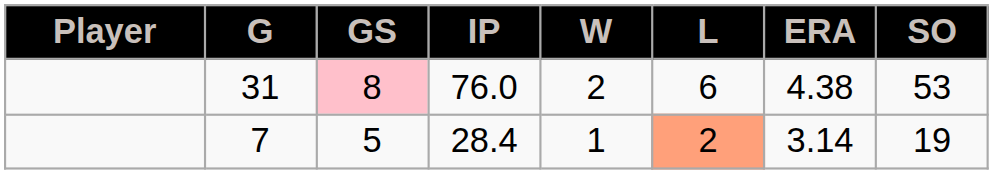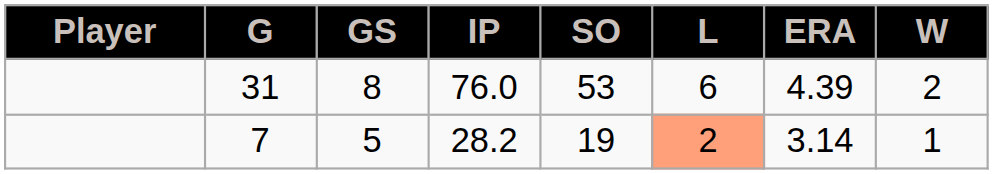columns swapped: (596, 31) <-> (932, 31)
(372, 86) pink background -> (372, 86) no background
(820, 86) 4.38 -> (820, 86) 4.39
(484, 140) 28.4 -> (484, 140) 28.2
